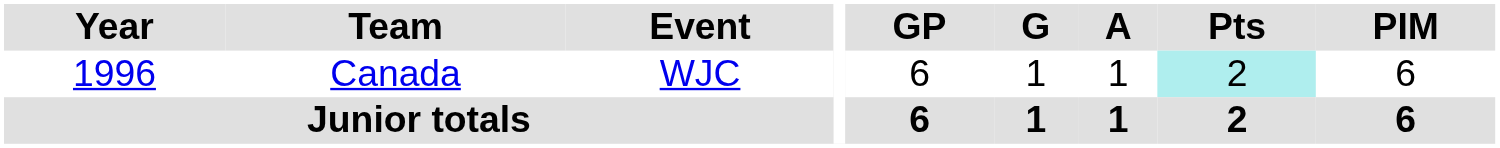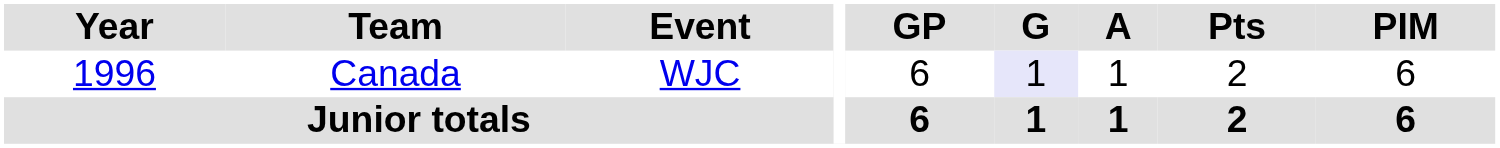(1036, 73) no background -> (1036, 73) lavender background
(1237, 73) paleturquoise background -> (1237, 73) no background
